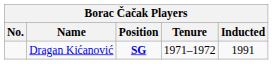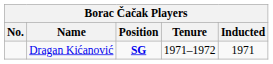(243, 50) 1991 -> (243, 50) 1971
